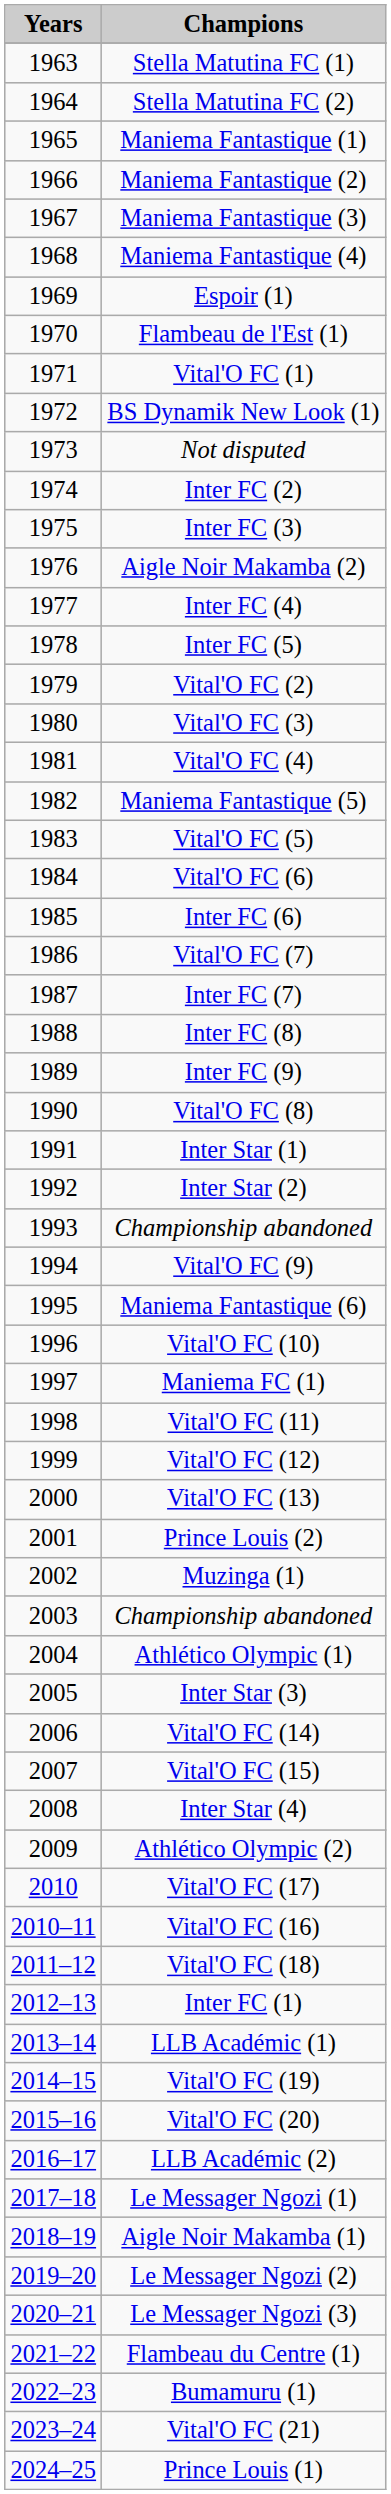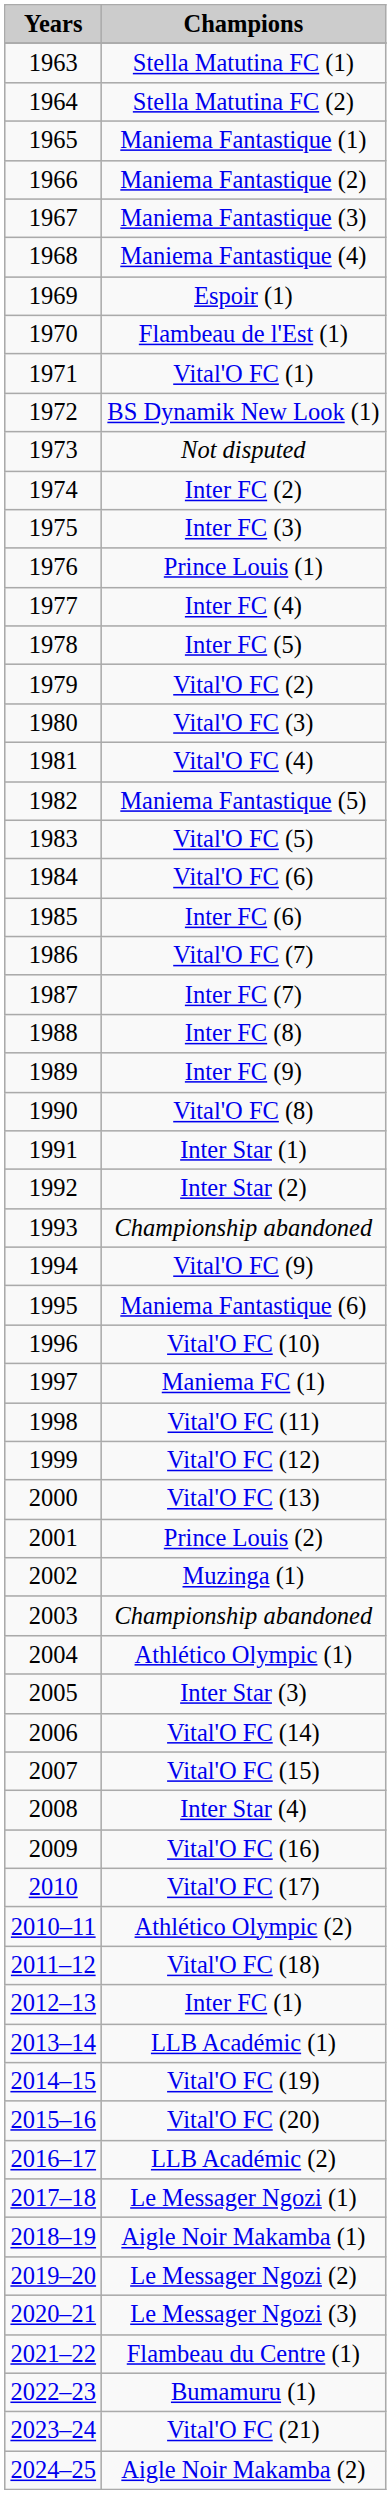(243, 567) Aigle Noir Makamba (2) -> (243, 567) Prince Louis (1)
(243, 1848) Athlético Olympic (2) -> (243, 1848) Vital'O FC (16)
(243, 1926) Vital'O FC (16) -> (243, 1926) Athlético Olympic (2)
(243, 2469) Prince Louis (1) -> (243, 2469) Aigle Noir Makamba (2)
